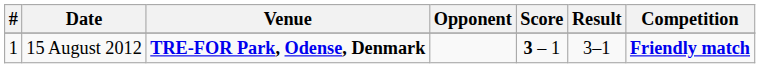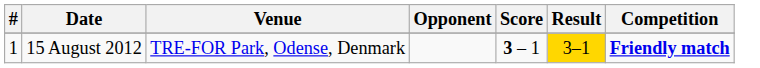(288, 47) bold -> (278, 47) normal
(597, 47) no background -> (576, 47) gold background
